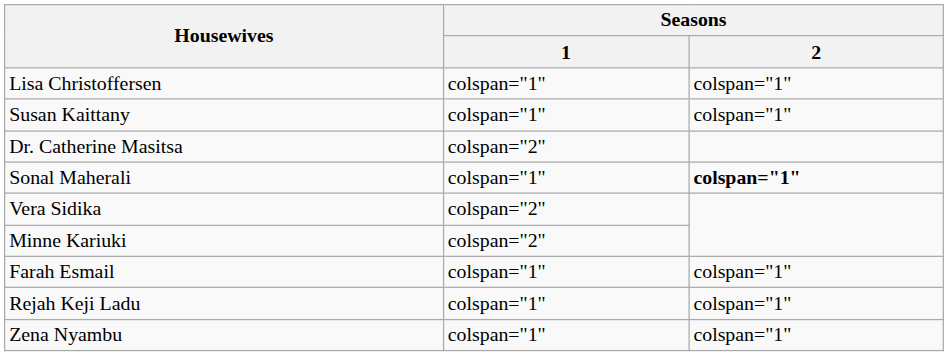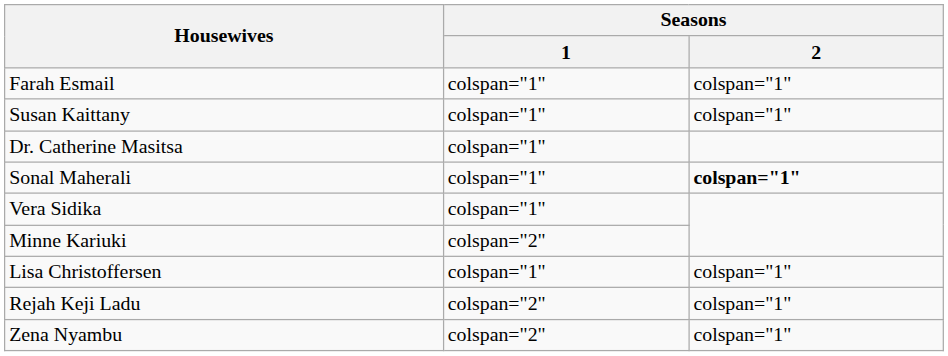rows swapped: (85, 83) <-> (62, 271)
(497, 146) colspan="2" -> (497, 146) colspan="1"
(497, 209) colspan="2" -> (497, 209) colspan="1"
(497, 303) colspan="1" -> (497, 303) colspan="2"
(497, 334) colspan="1" -> (497, 334) colspan="2"
